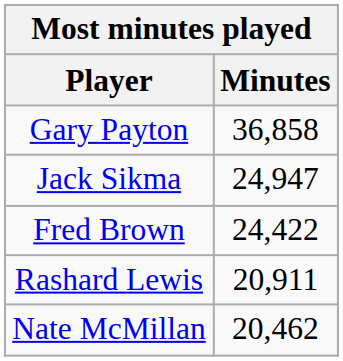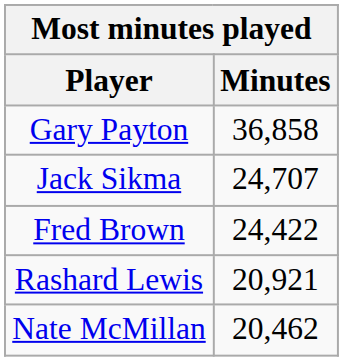(275, 179) 24,947 -> (275, 179) 24,707
(275, 279) 20,911 -> (275, 279) 20,921
